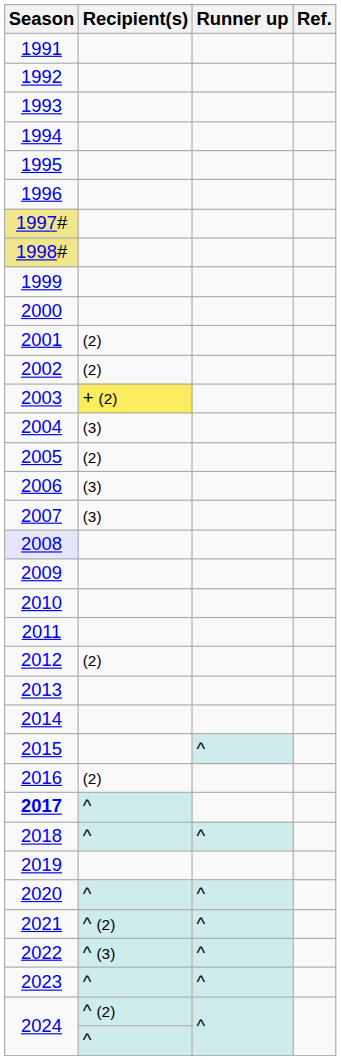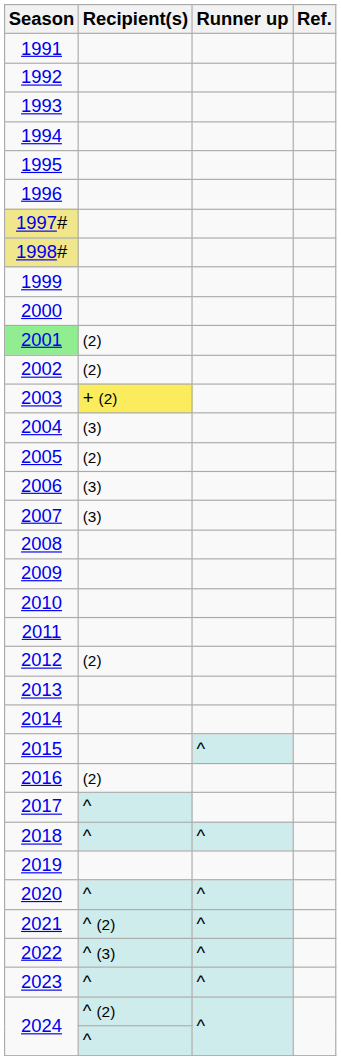(42, 340) no background -> (42, 340) lightgreen background
(42, 544) lavender background -> (42, 544) no background
(42, 806) bold -> (42, 806) normal
